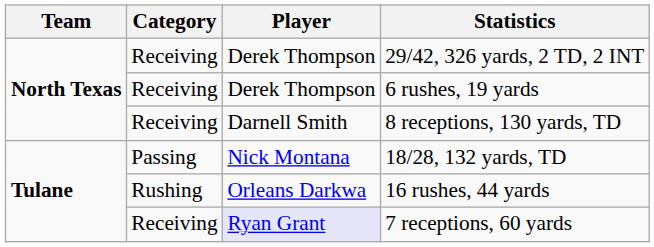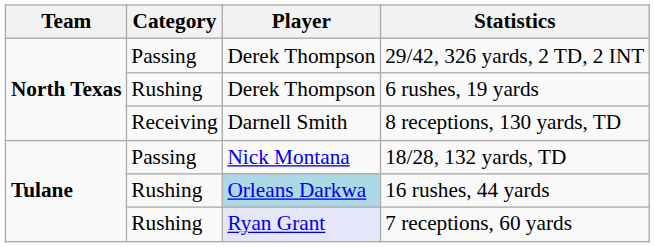(174, 55) Receiving -> (164, 55) Passing
(174, 89) Receiving -> (167, 89) Rushing
(297, 190) no background -> (297, 190) lightblue background
(174, 224) Receiving -> (167, 224) Rushing
